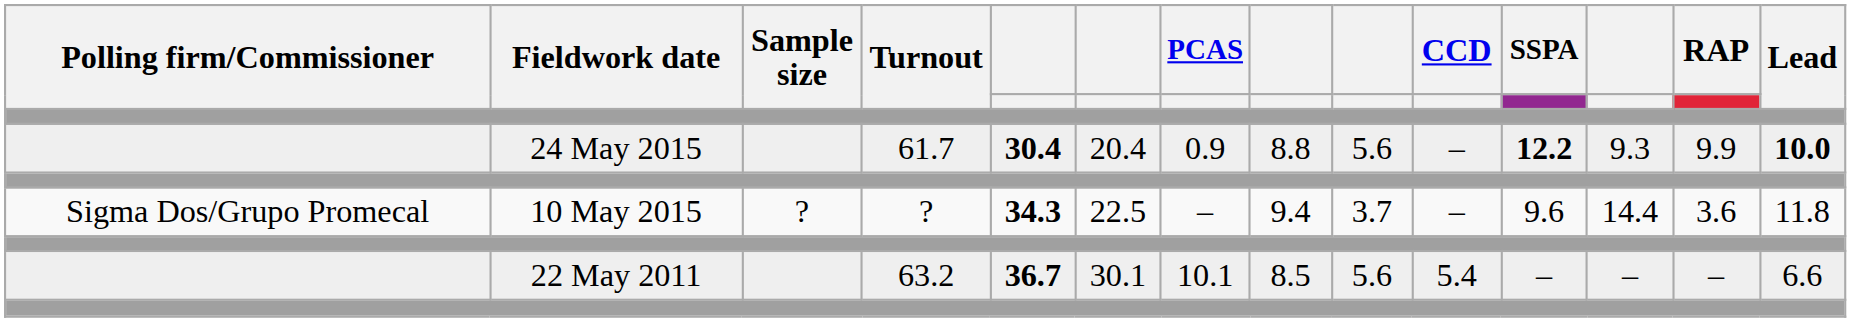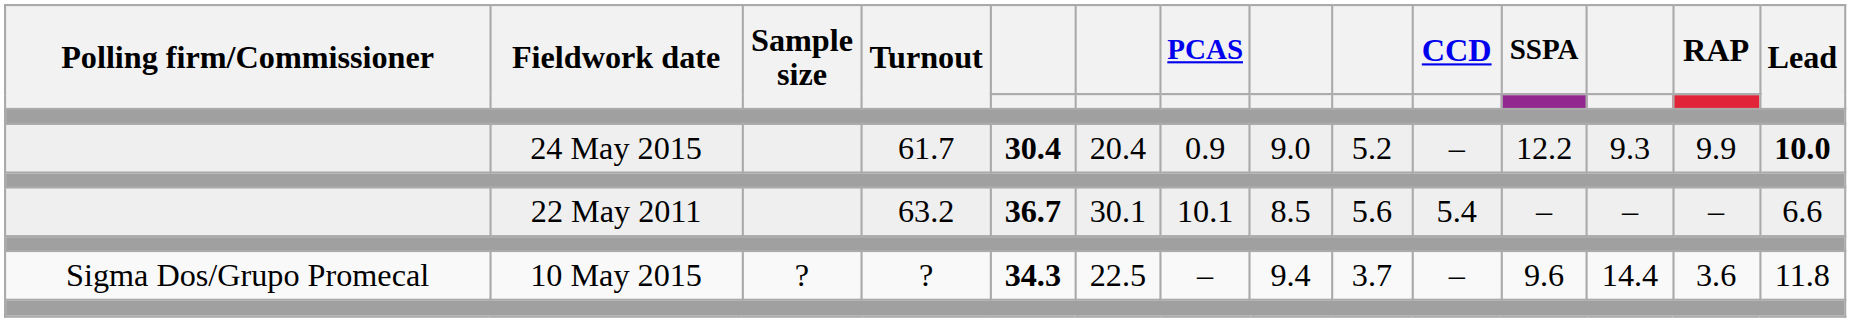(1291, 148) 8.8 -> (1291, 148) 9.0
(1372, 148) 5.6 -> (1372, 148) 5.2
(1544, 148) bold -> (1544, 148) normal
rows swapped: (616, 211) <-> (616, 275)
